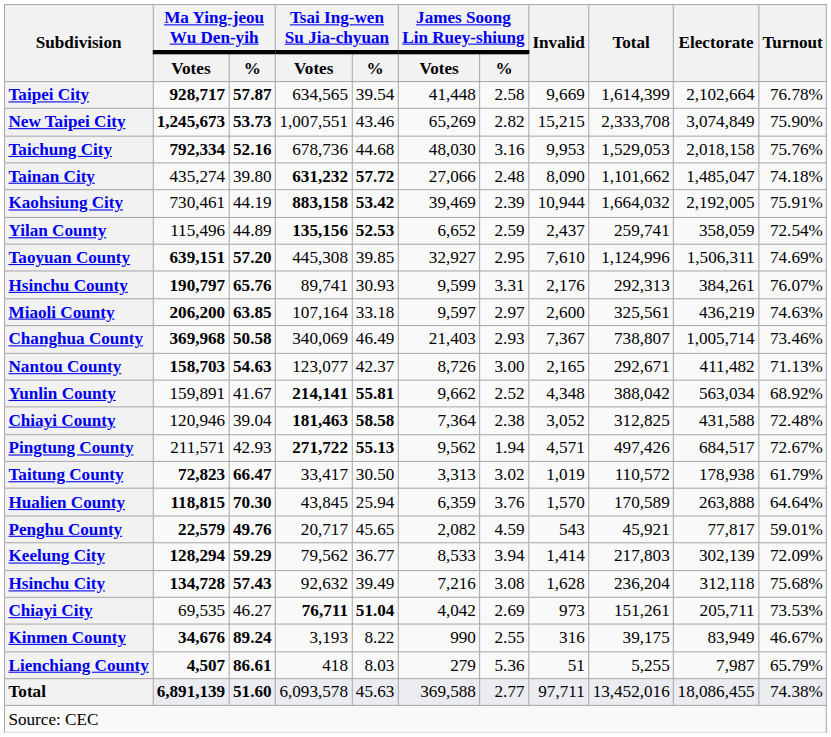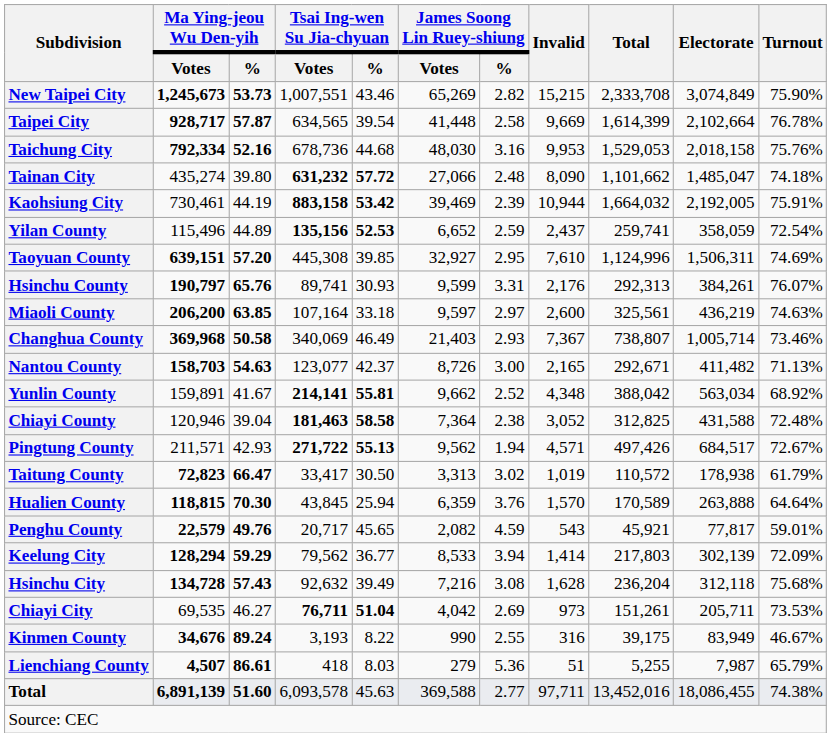rows swapped: (67, 121) <-> (49, 94)
